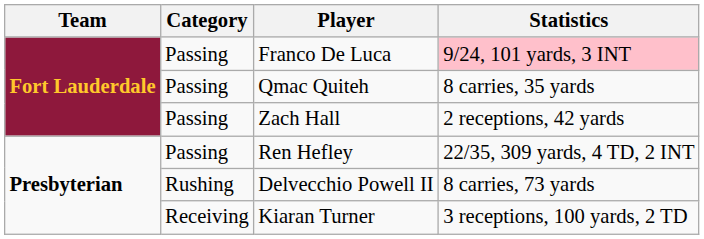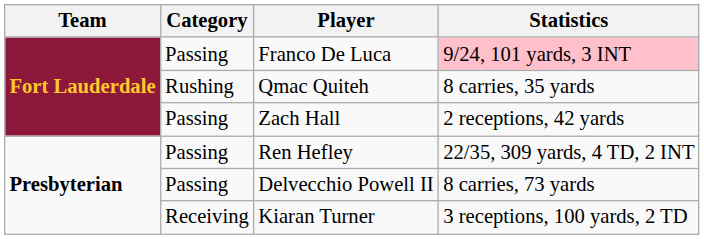(197, 86) Passing -> (200, 86) Rushing
(200, 184) Rushing -> (197, 184) Passing
